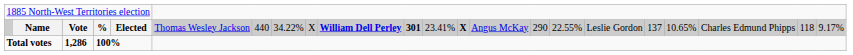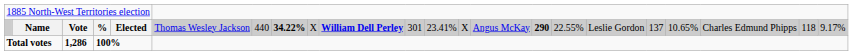(289, 27) normal -> (289, 27) bold
(413, 27) bold -> (415, 27) normal
(463, 27) bold -> (465, 27) normal
(540, 27) normal -> (542, 27) bold
